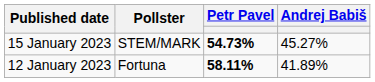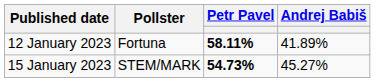rows swapped: (59, 44) <-> (59, 66)
